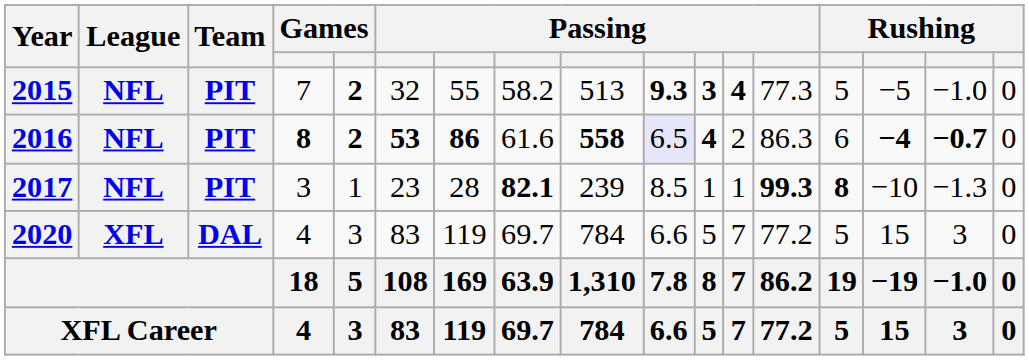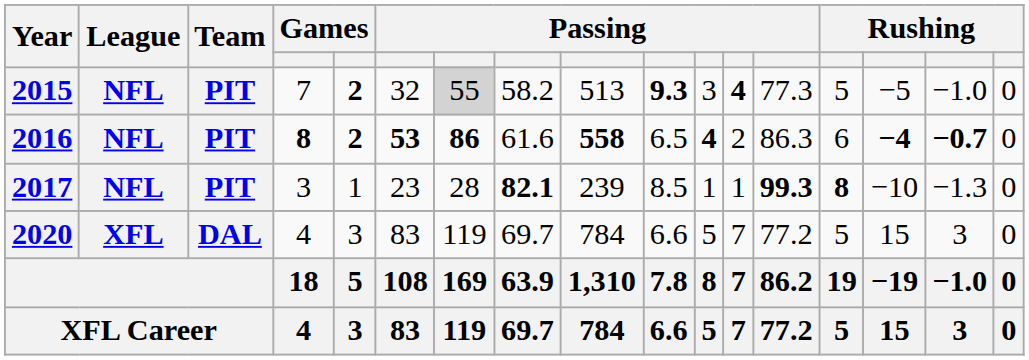(464, 90) no background -> (464, 90) lightgrey background
(709, 90) bold -> (709, 90) normal
(669, 138) lavender background -> (669, 138) no background
